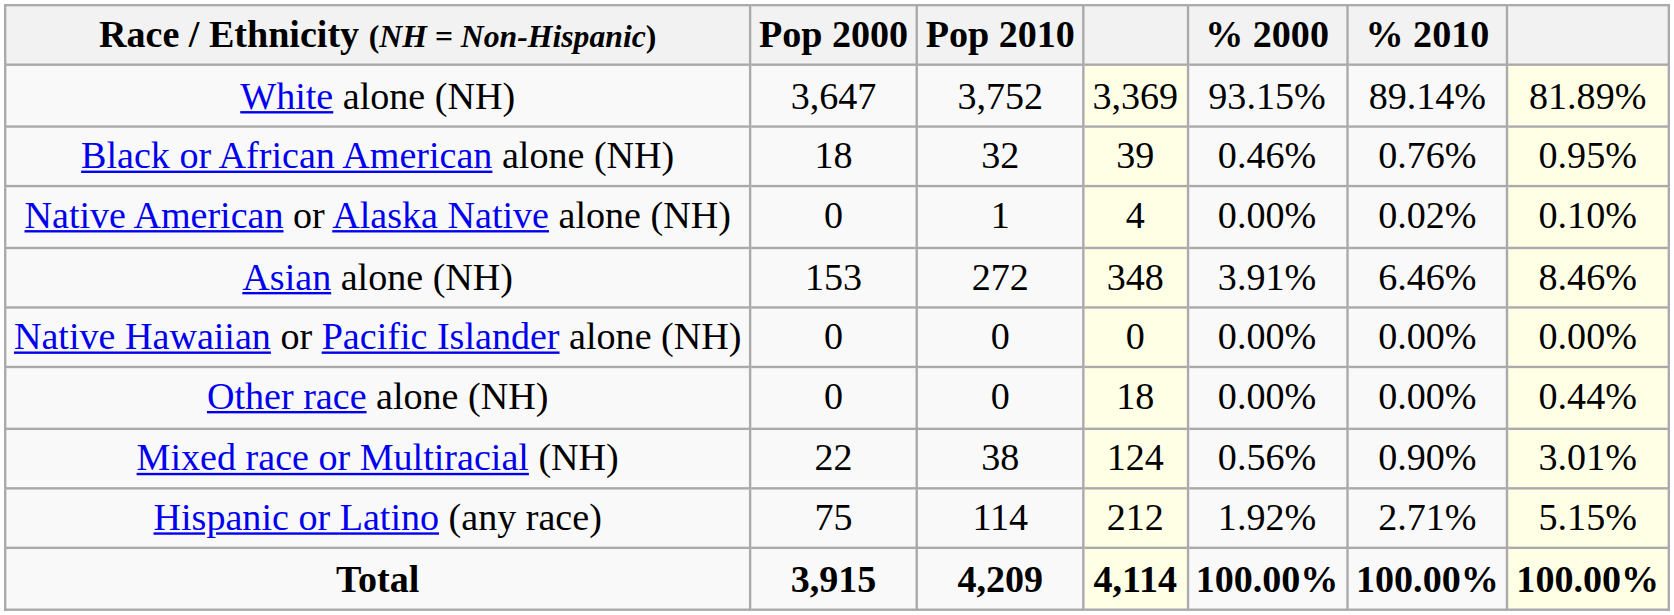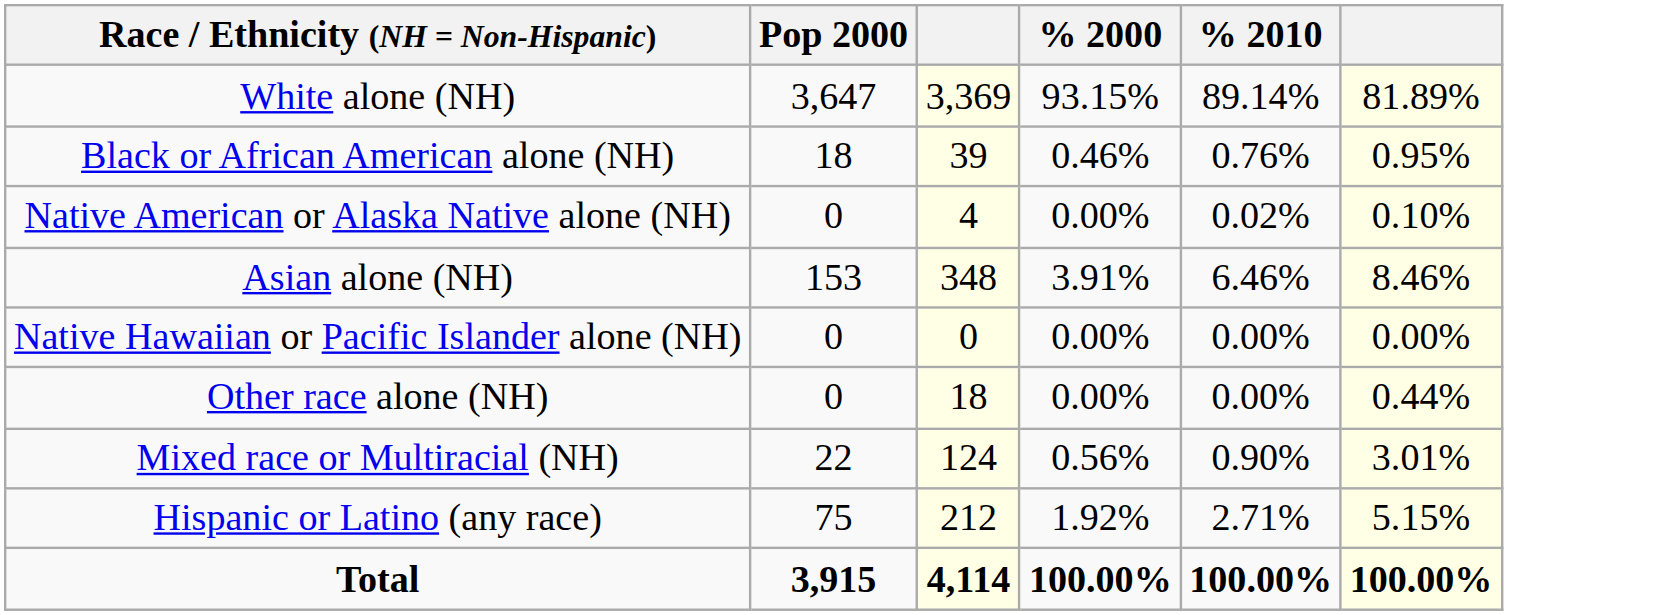- column: (1000, 34)
